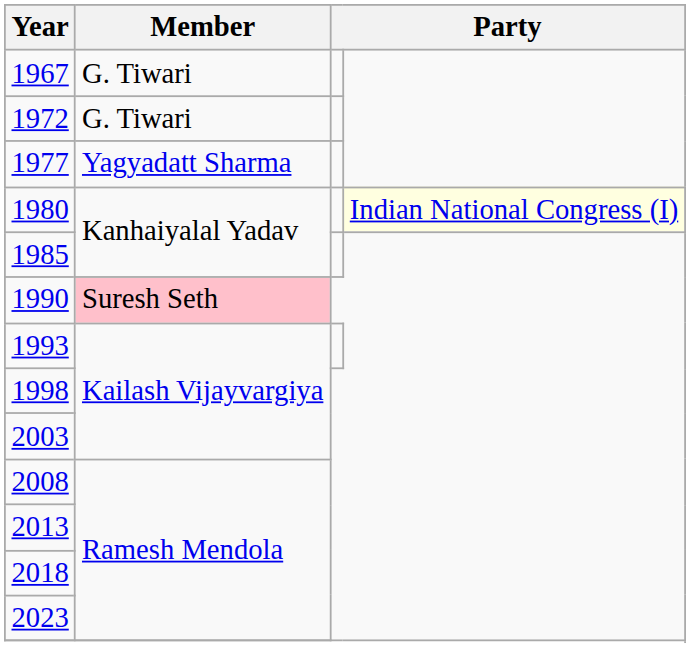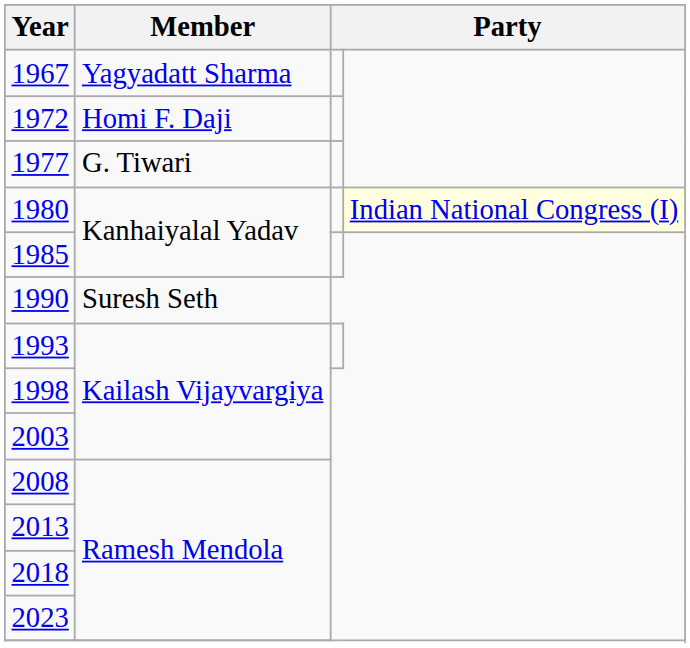(137, 72) G. Tiwari -> (187, 72) Yagyadatt Sharma
(137, 118) G. Tiwari -> (157, 118) Homi F. Daji
(187, 163) Yagyadatt Sharma -> (137, 163) G. Tiwari
(150, 299) pink background -> (150, 299) no background
